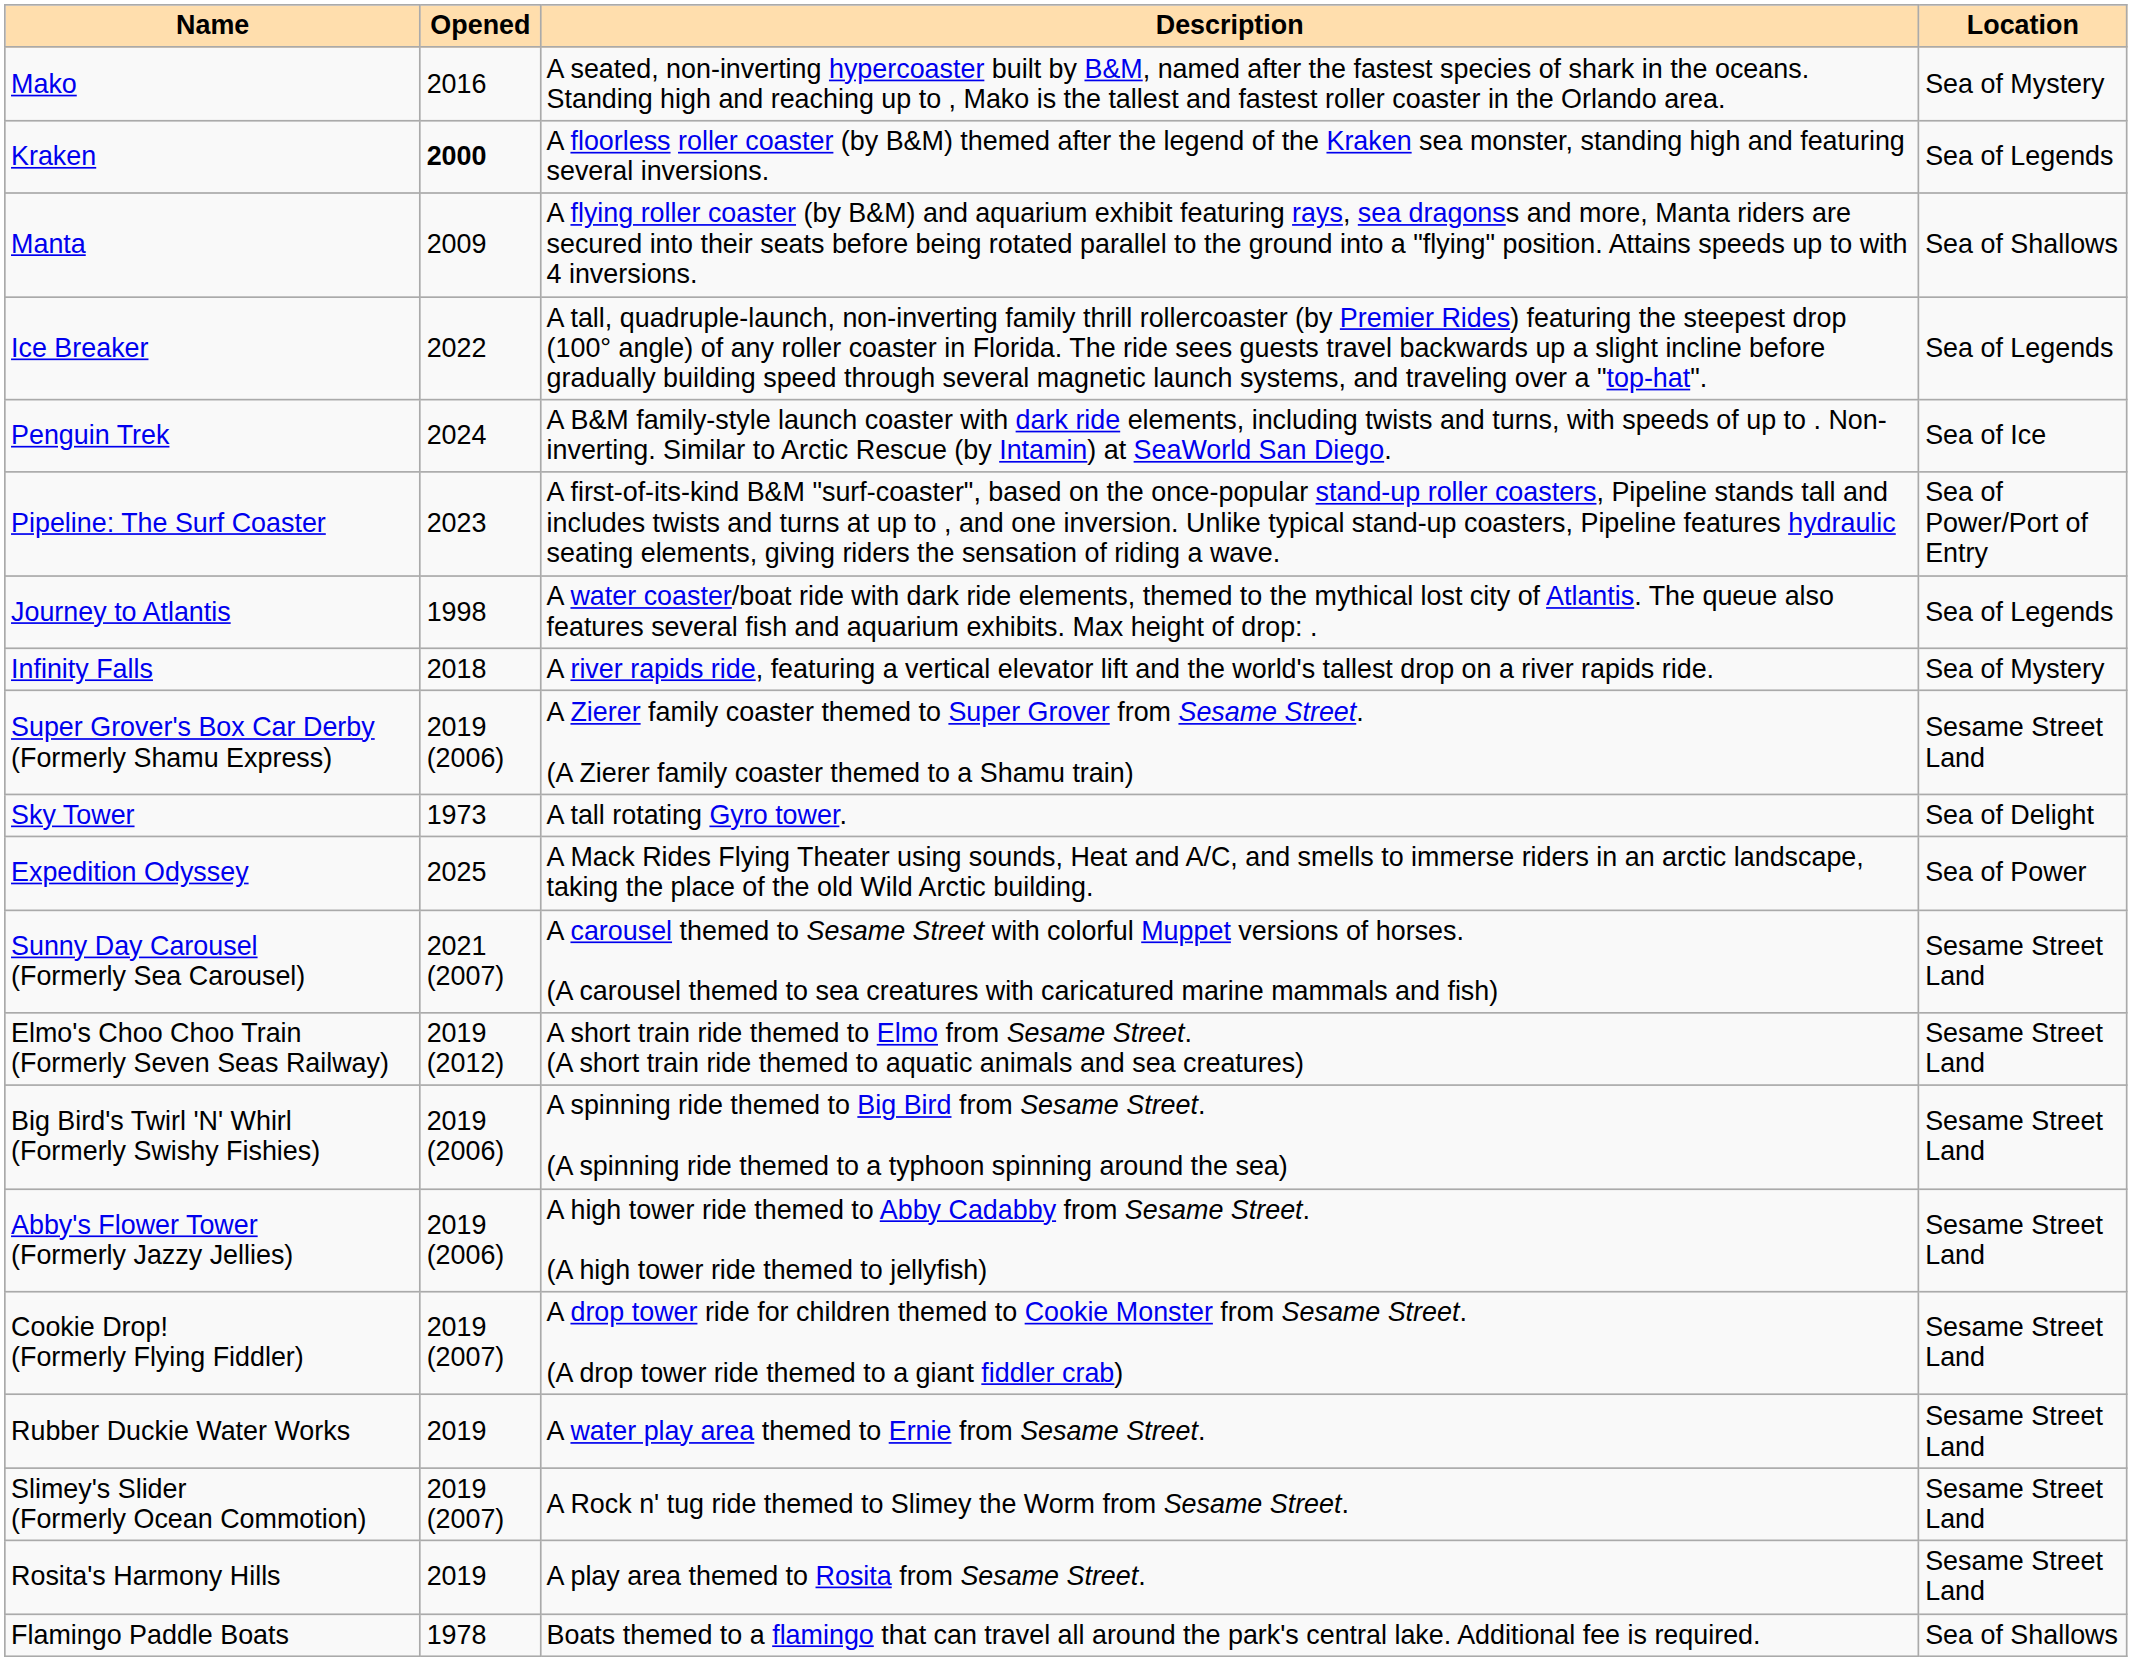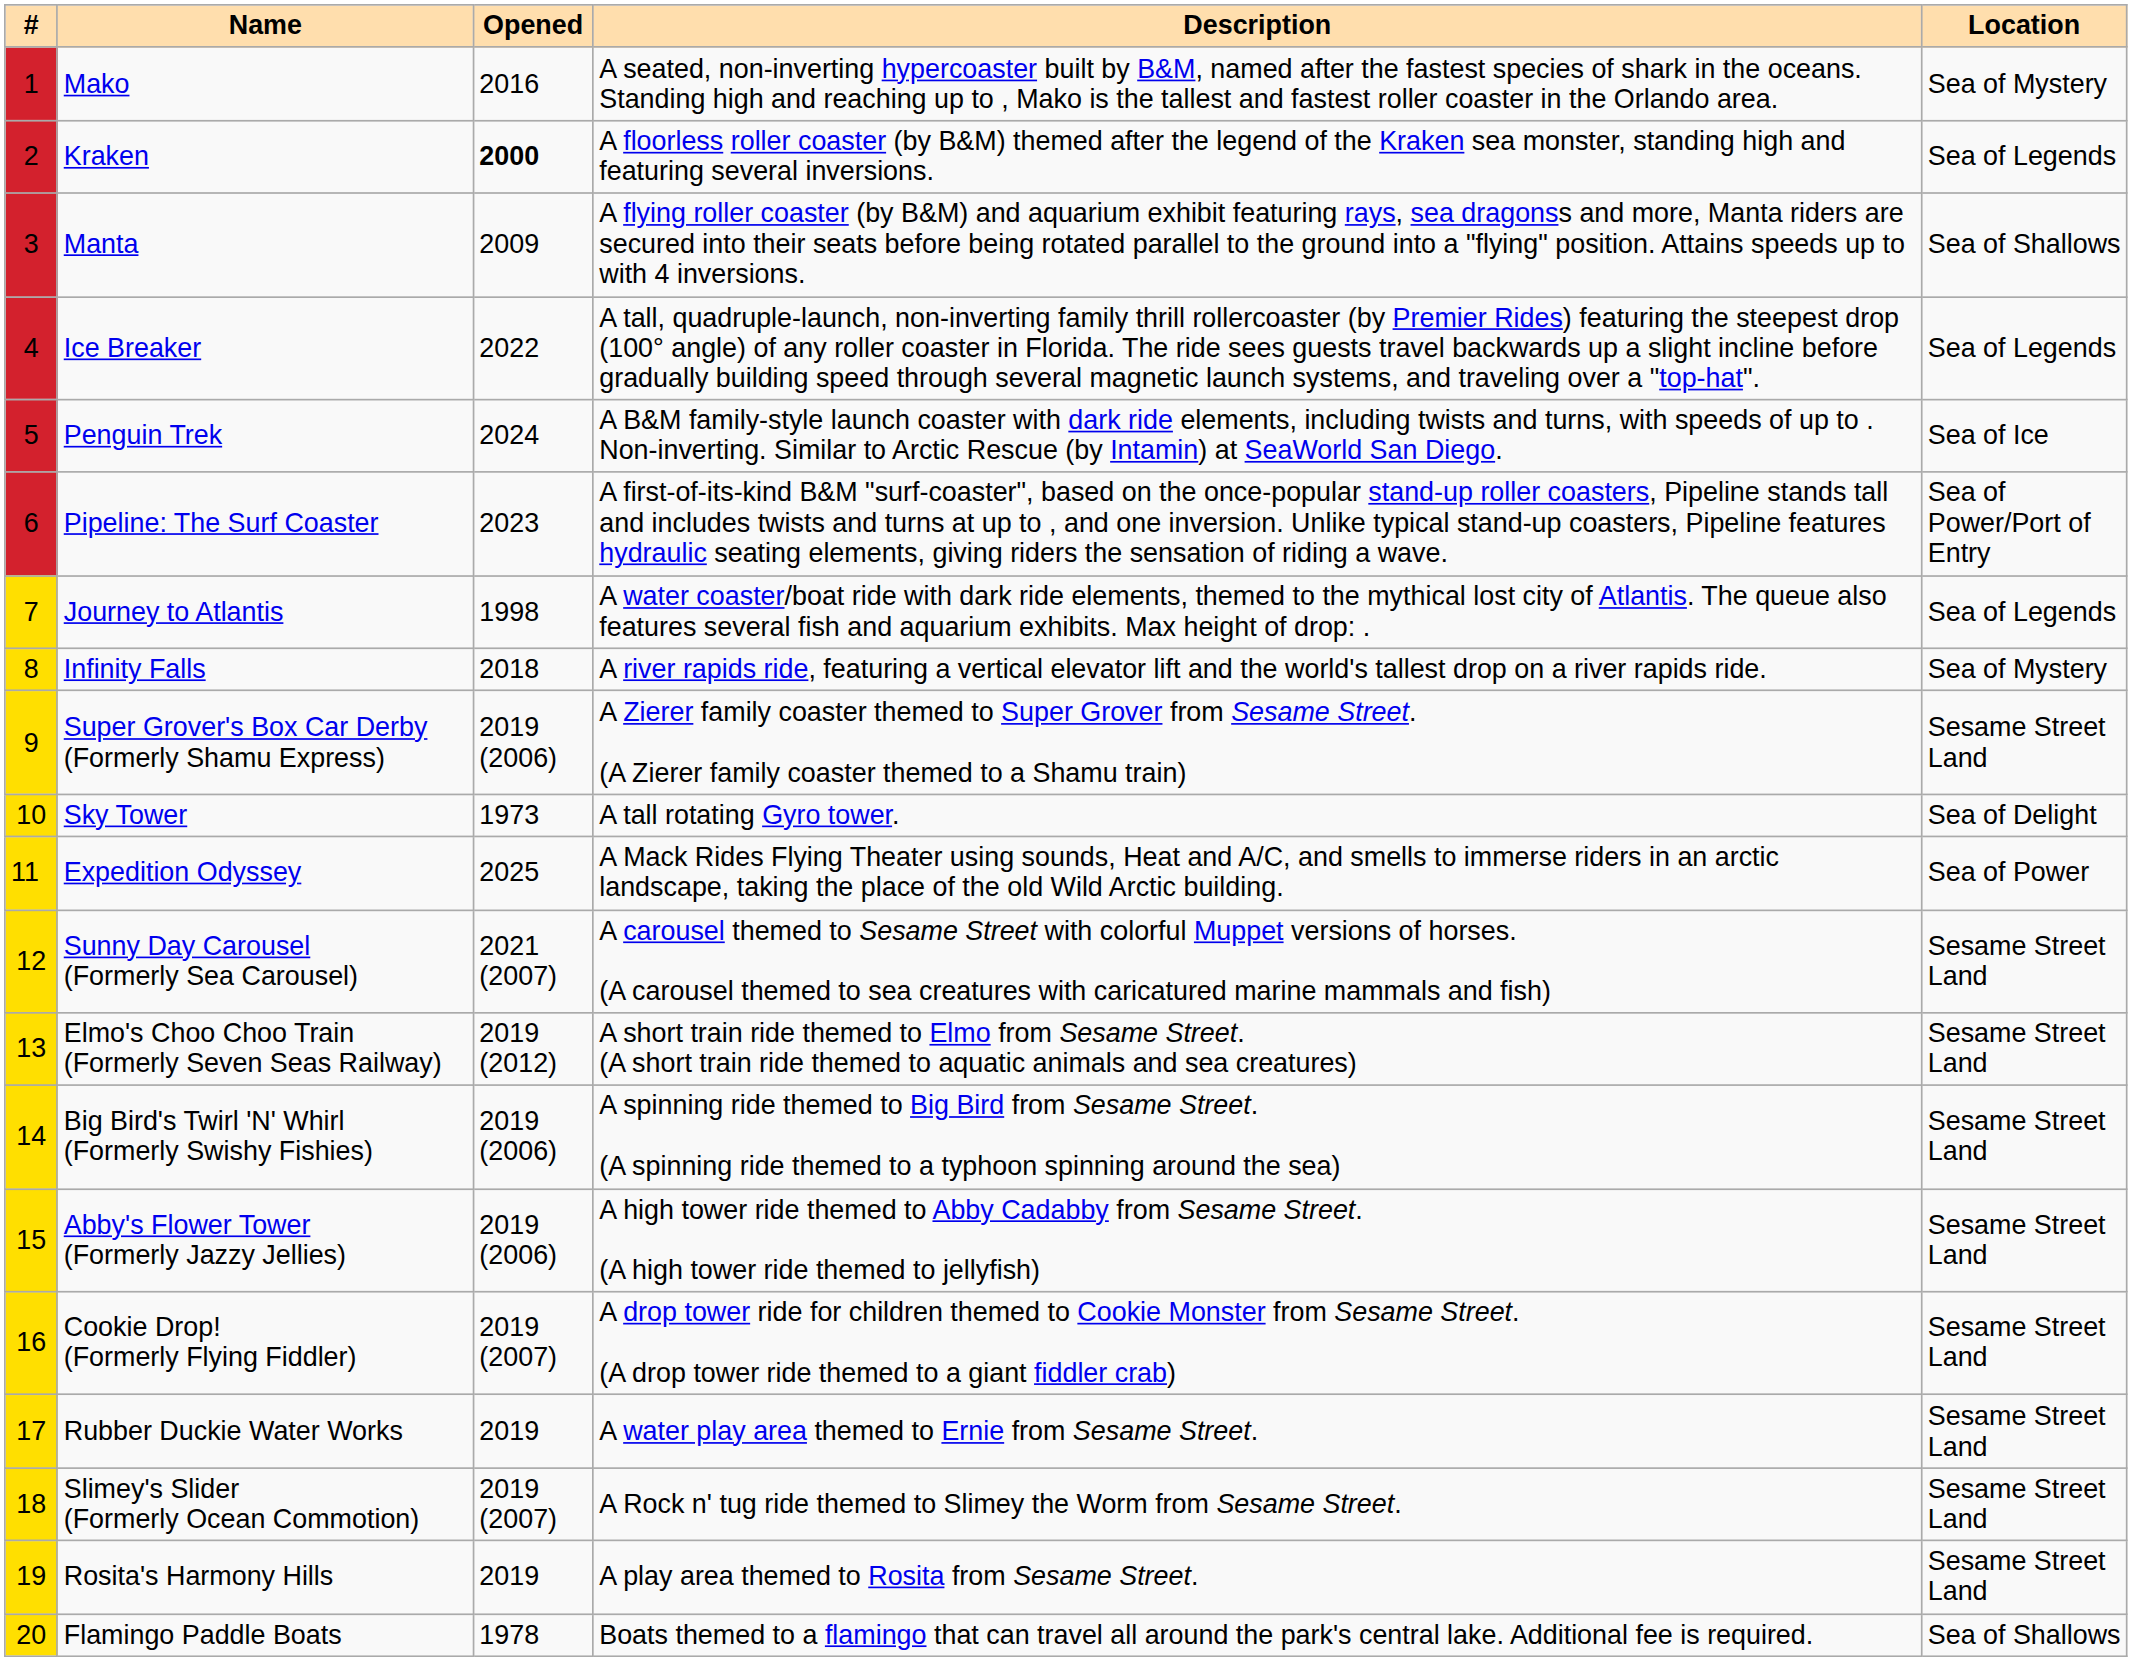+ column: (31, 25)
